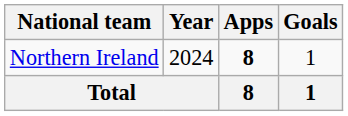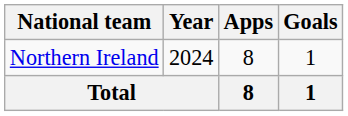(248, 57) bold -> (248, 57) normal
